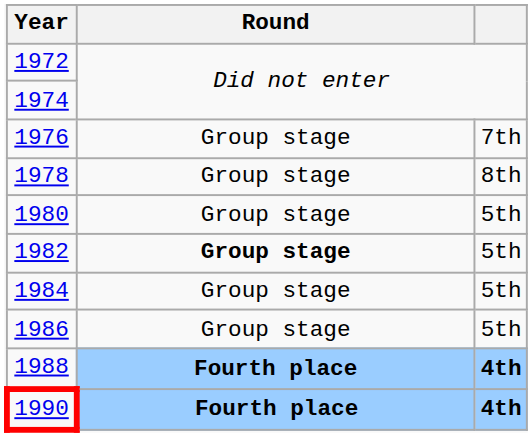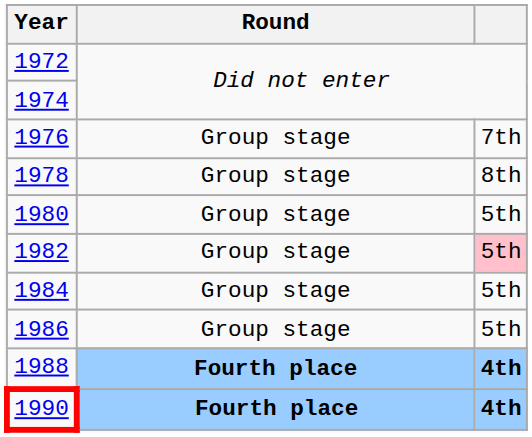(276, 253) bold -> (276, 253) normal
(501, 253) no background -> (501, 253) pink background
